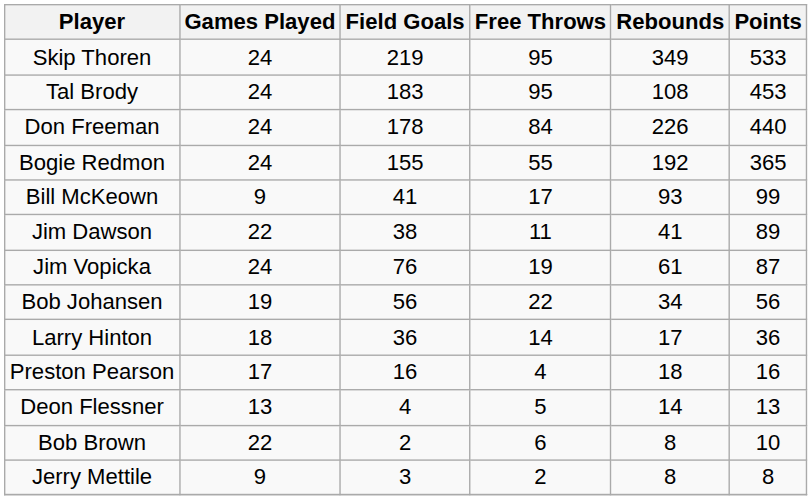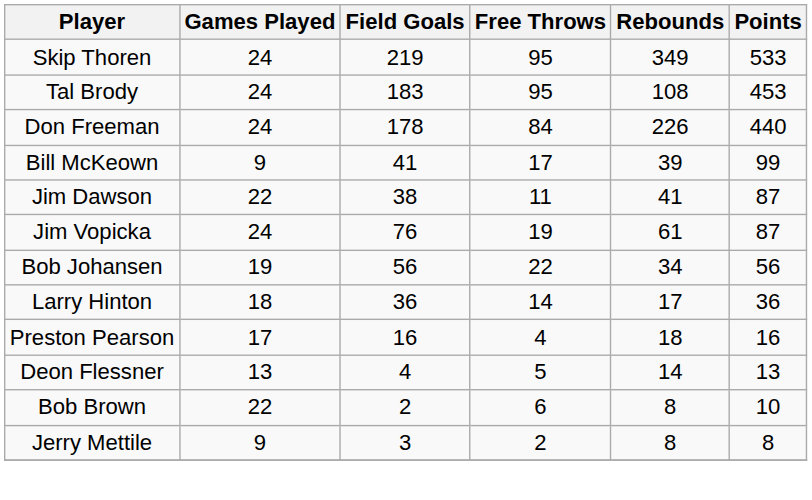- row: (92, 162)
(670, 197) 93 -> (670, 162) 39
(768, 232) 89 -> (768, 197) 87
